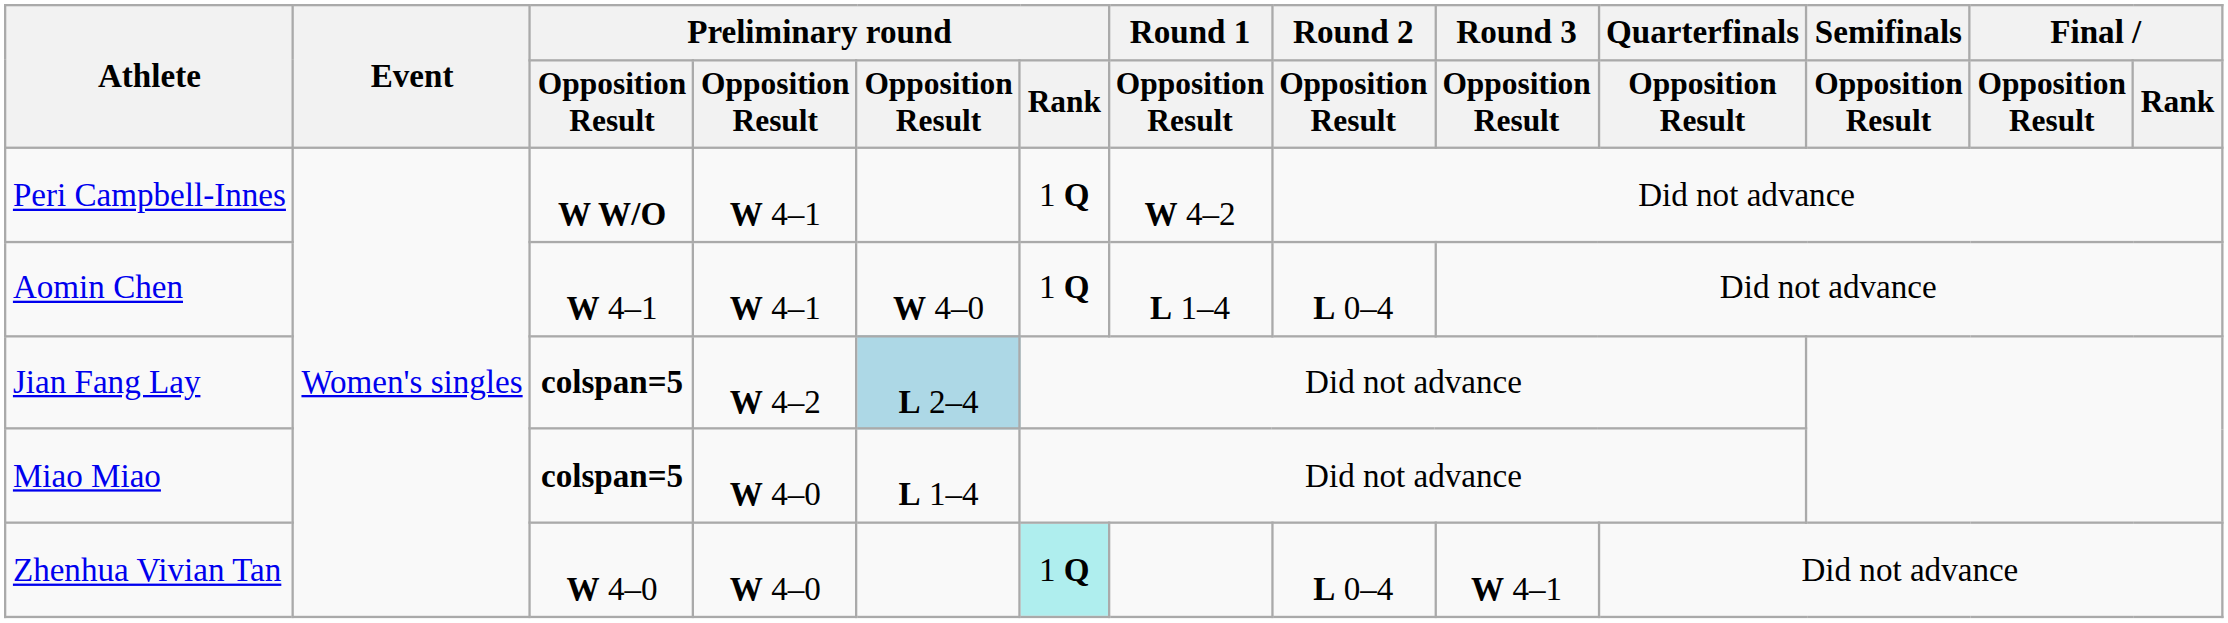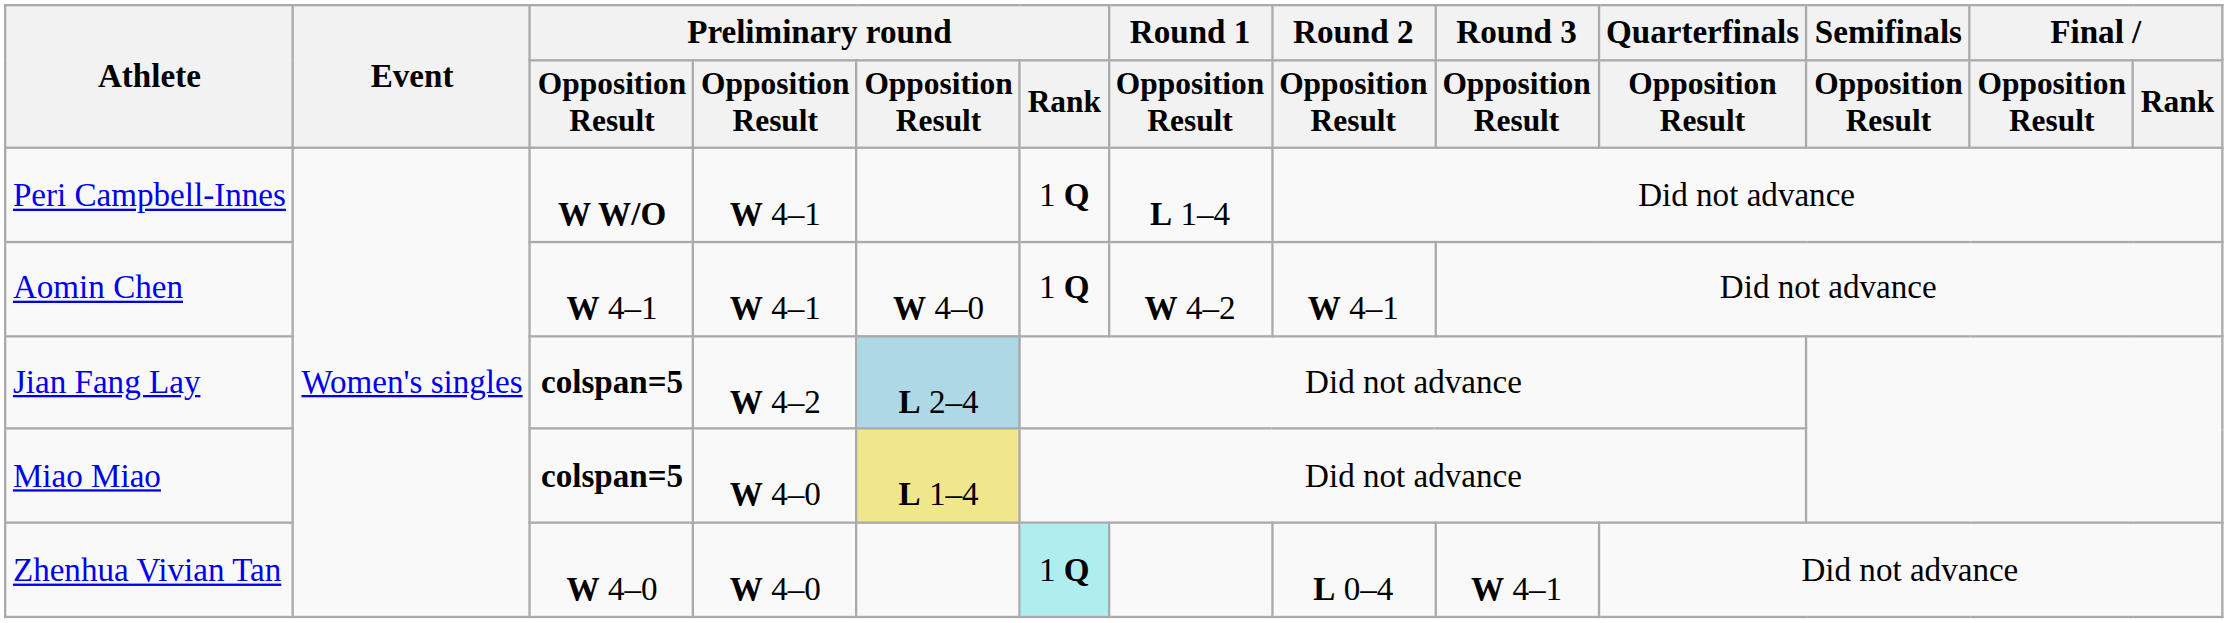(1190, 214) W 4–2 -> (1190, 214) L 1–4
(1190, 308) L 1–4 -> (1190, 308) W 4–2
(1353, 308) L 0–4 -> (1353, 308) W 4–1
(939, 495) no background -> (939, 495) khaki background
